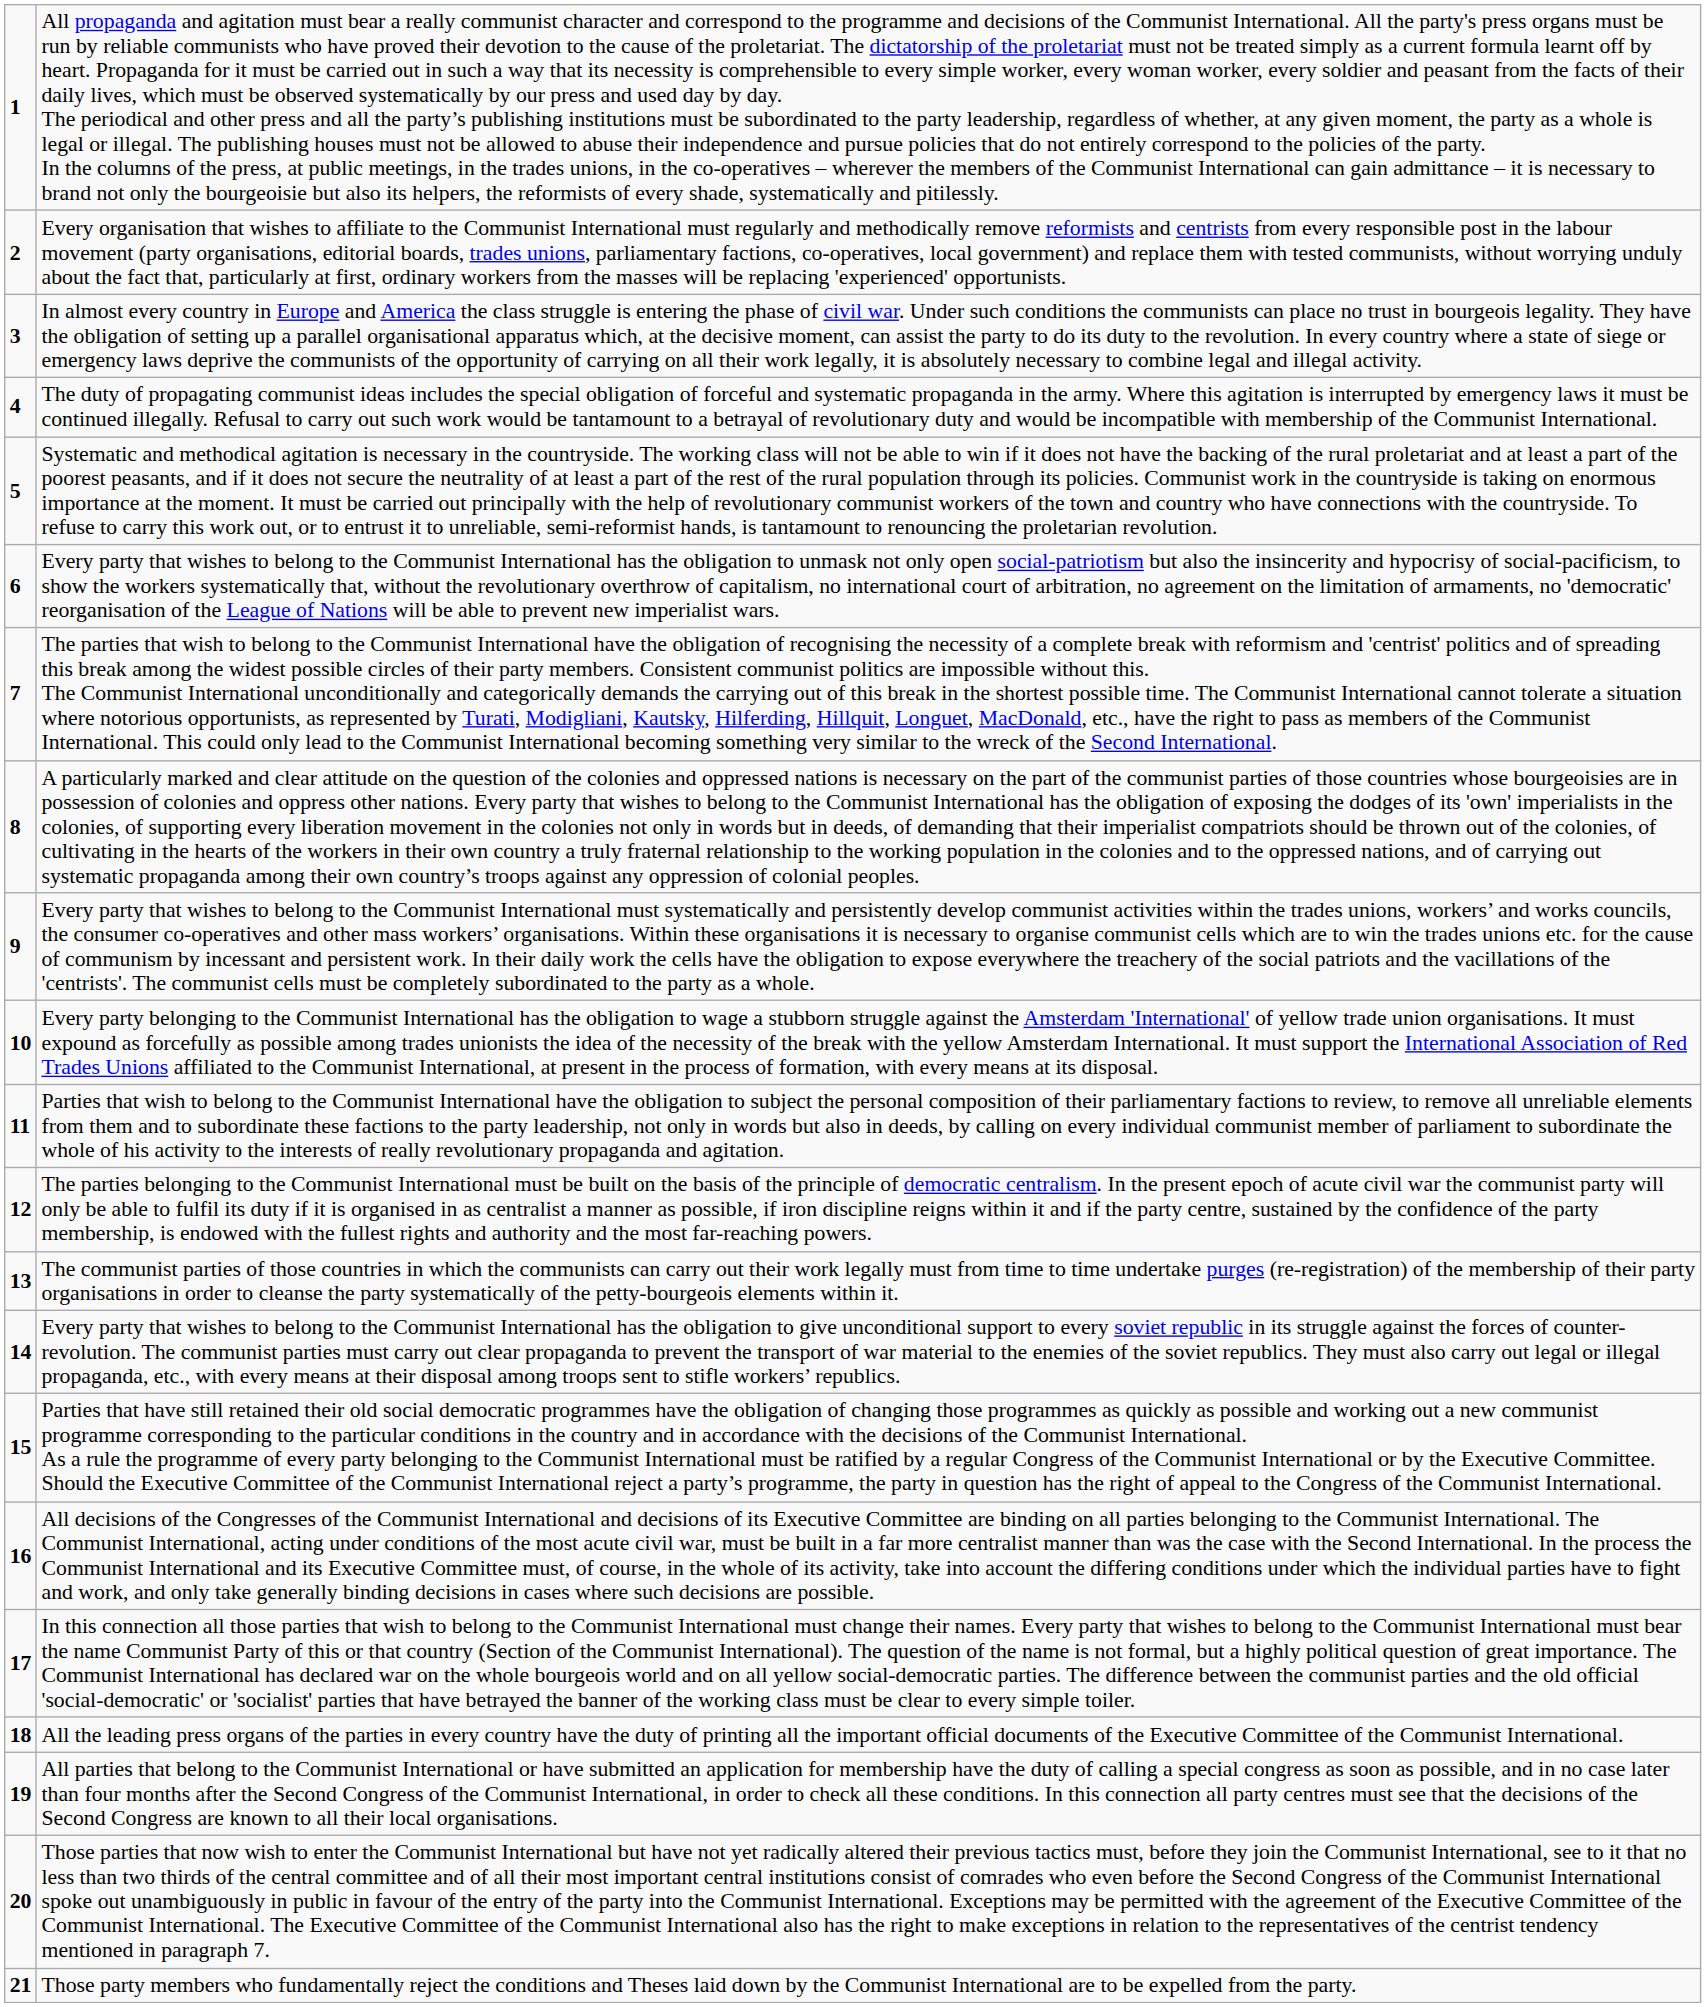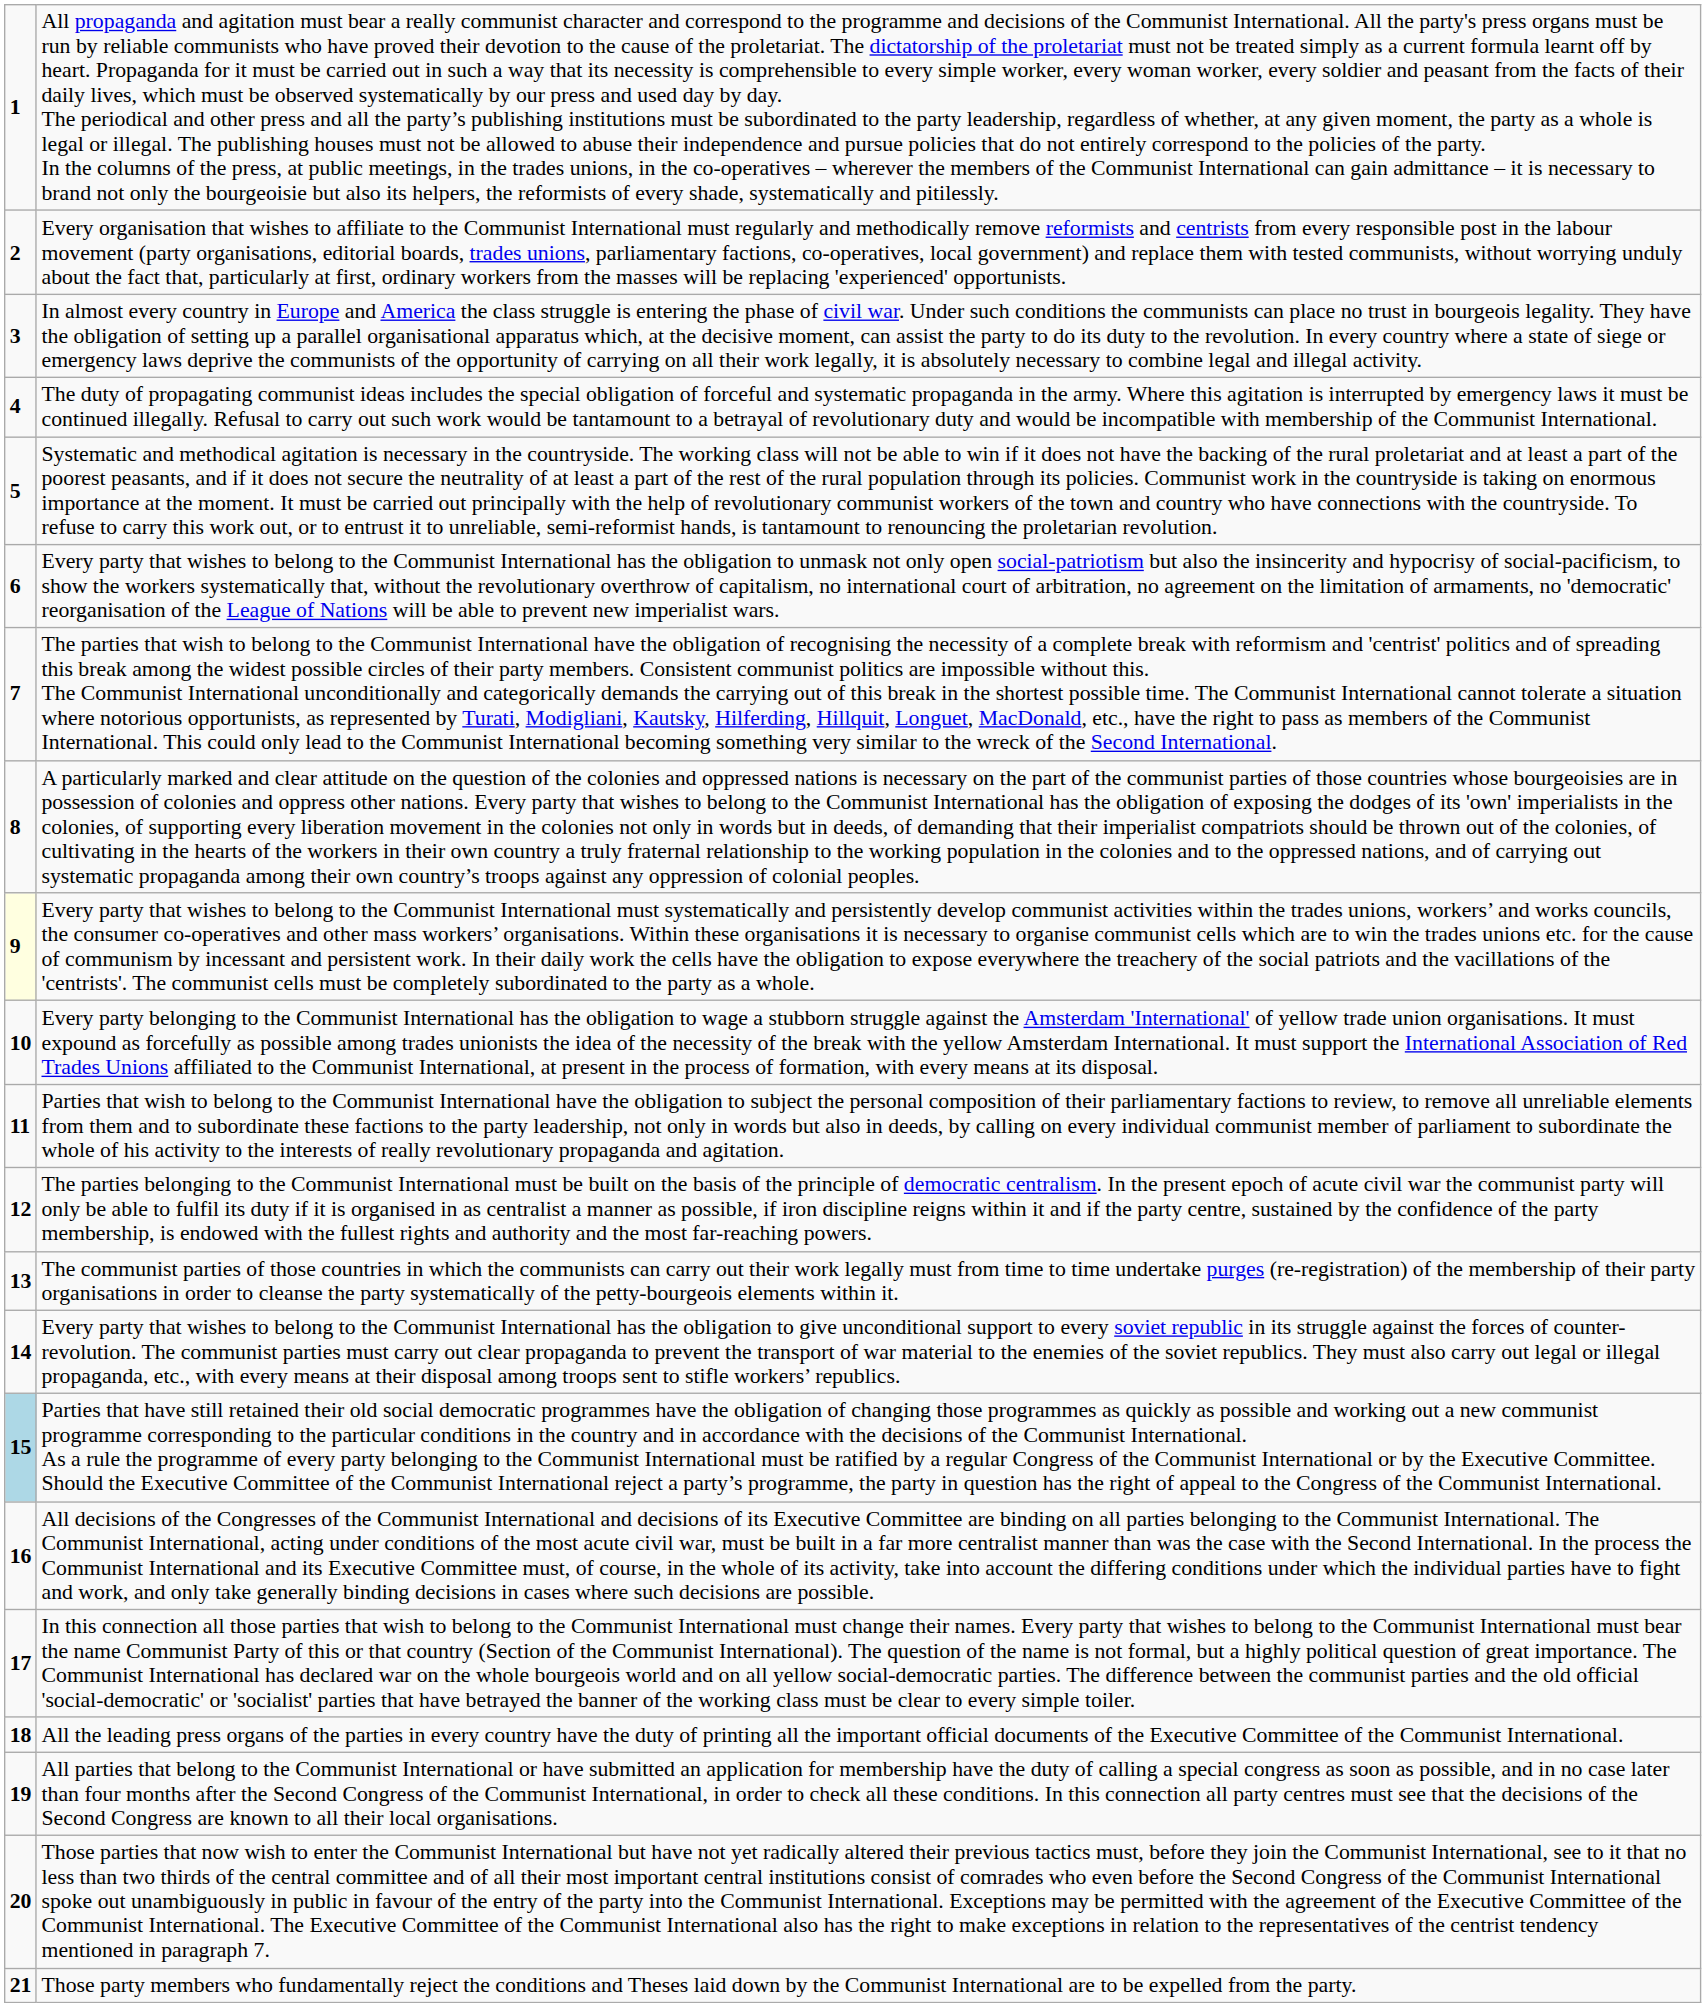(15, 946) no background -> (15, 946) lightyellow background
(21, 1447) no background -> (21, 1447) lightblue background
